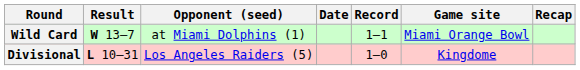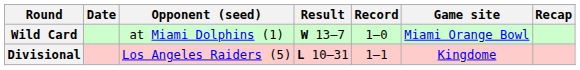columns swapped: (334, 14) <-> (113, 14)
(376, 34) 1–1 -> (376, 34) 1–0
(376, 54) 1–0 -> (376, 54) 1–1
